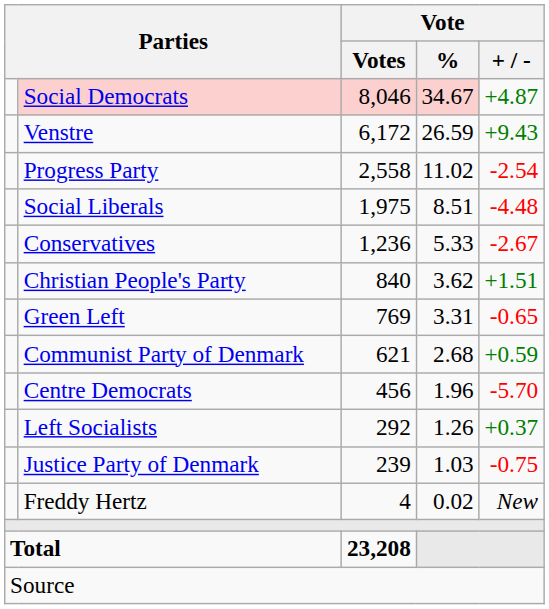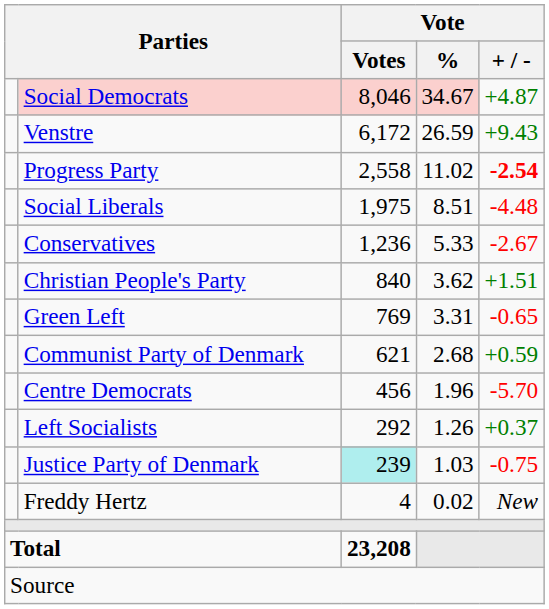(514, 170) normal -> (514, 170) bold
(393, 464) no background -> (393, 464) paleturquoise background
